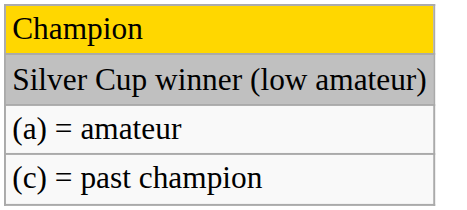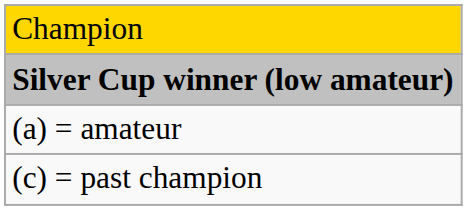(219, 79) normal -> (233, 79) bold
